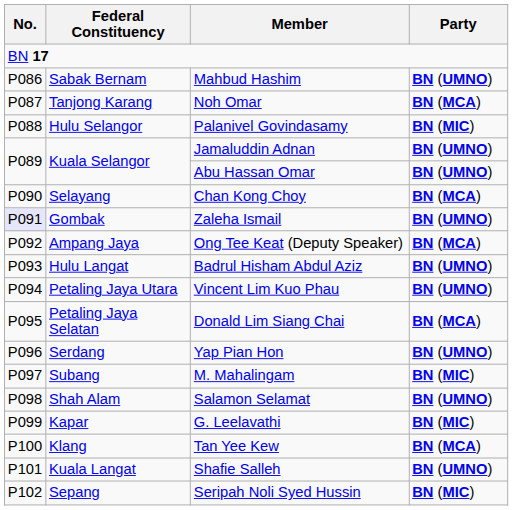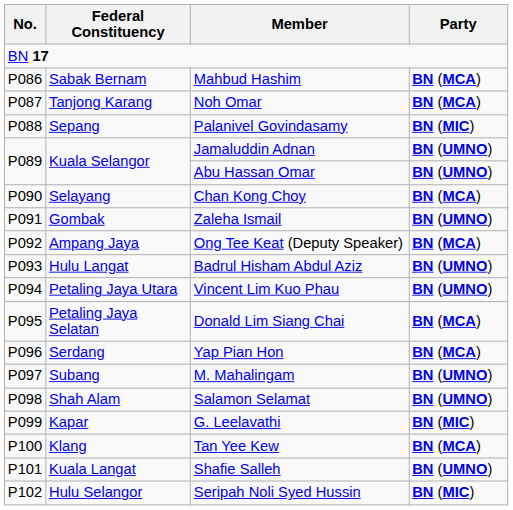(452, 79) BN (UMNO) -> (447, 79) BN (MCA)
(96, 126) Hulu Selangor -> (74, 126) Sepang
(25, 219) lavender background -> (25, 219) no background
(452, 352) BN (UMNO) -> (447, 352) BN (MCA)
(443, 376) BN (MIC) -> (452, 376) BN (UMNO)
(74, 492) Sepang -> (96, 492) Hulu Selangor
